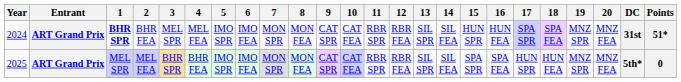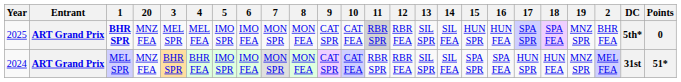columns swapped: (146, 12) <-> (607, 12)
(17, 34) 2024 -> (17, 34) 2025
(376, 34) no background -> (378, 34) lightgrey background
(633, 34) 31st -> (633, 34) 5th*
(660, 34) 51* -> (660, 34) 0
(17, 63) 2025 -> (17, 63) 2024
(633, 63) 5th* -> (633, 63) 31st
(660, 63) 0 -> (660, 63) 51*
